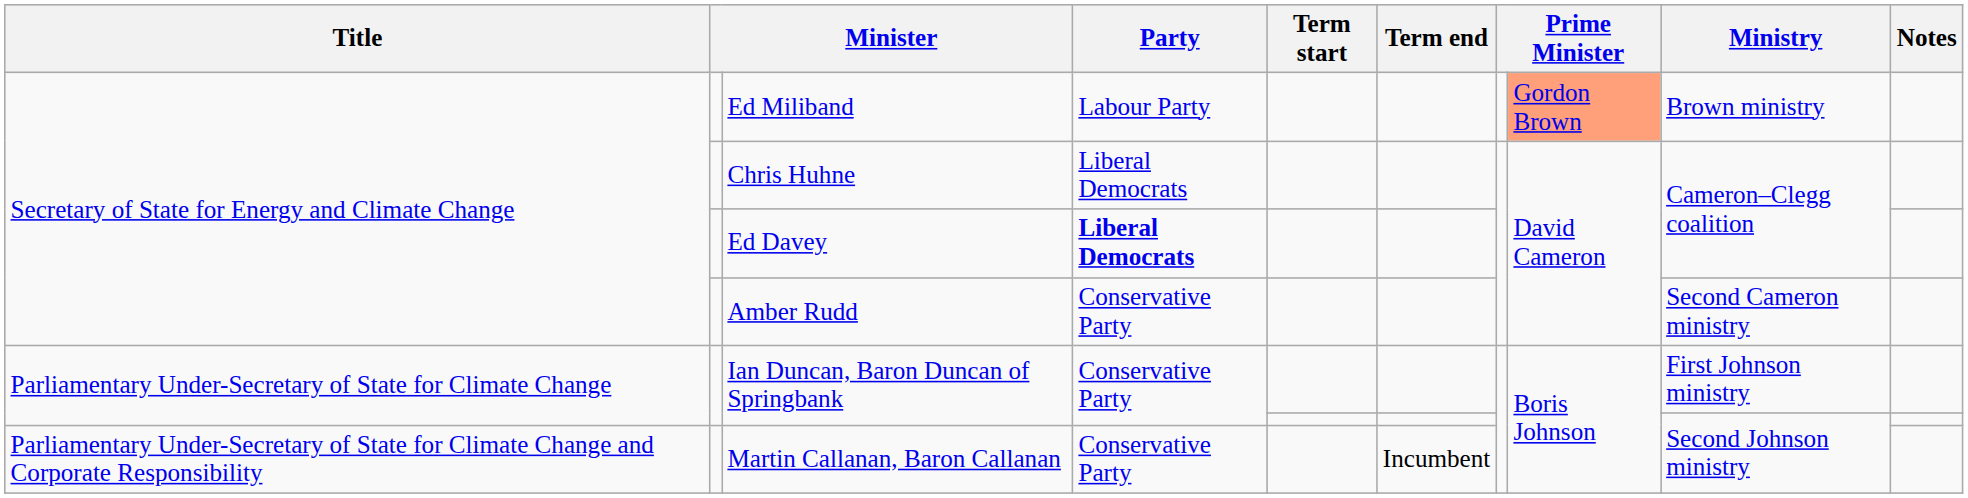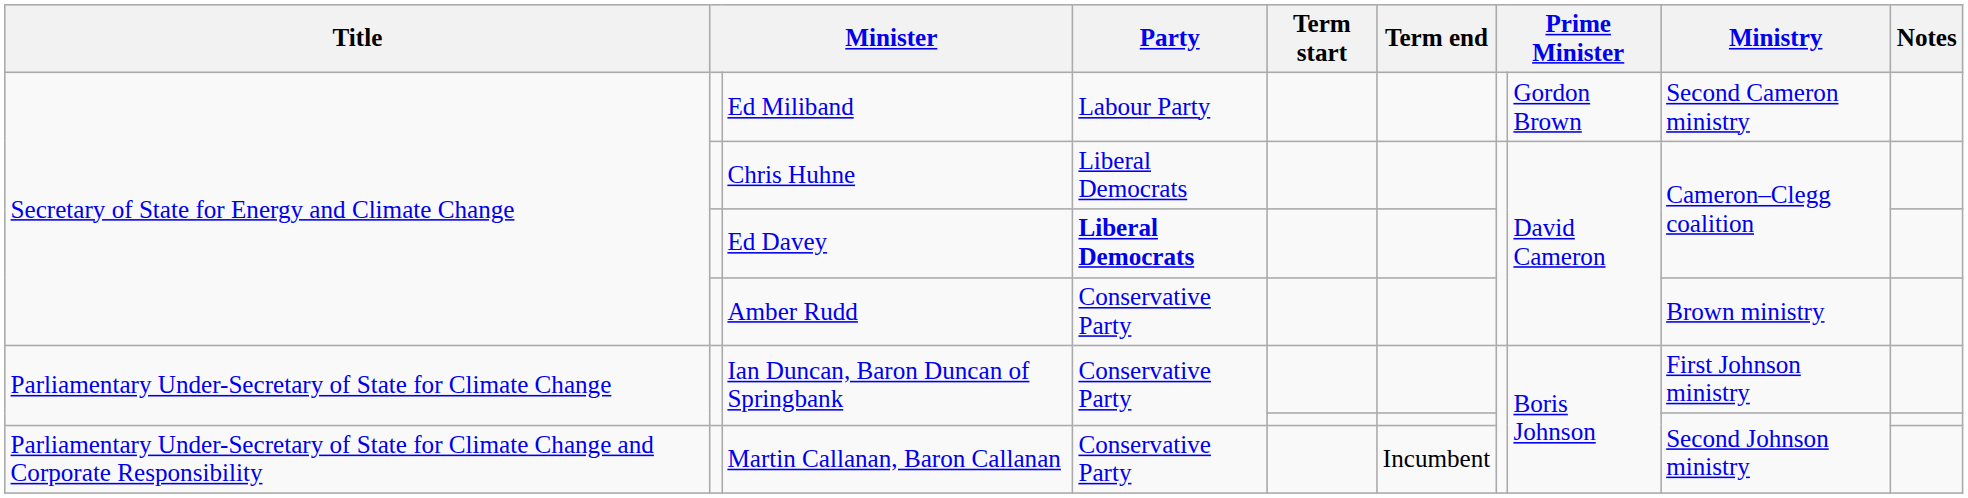(1552, 106) lightsalmon background -> (1552, 106) no background
(1745, 106) Brown ministry -> (1752, 106) Second Cameron ministry
(1752, 310) Second Cameron ministry -> (1745, 310) Brown ministry
